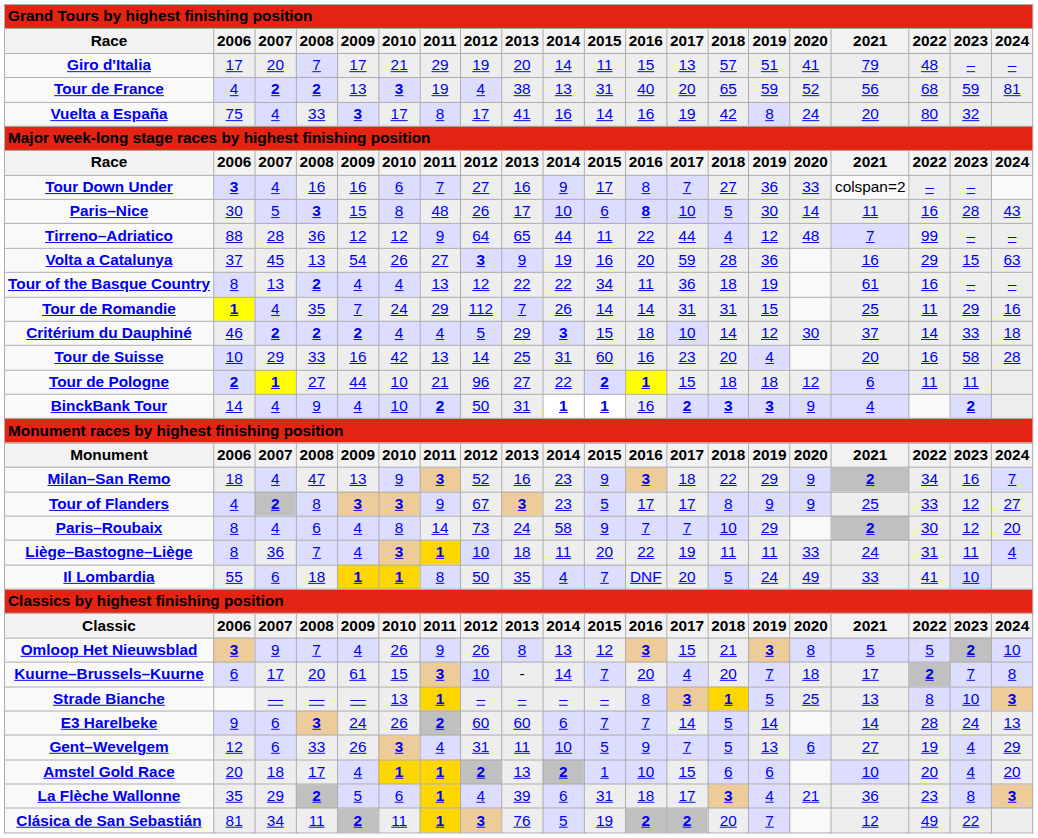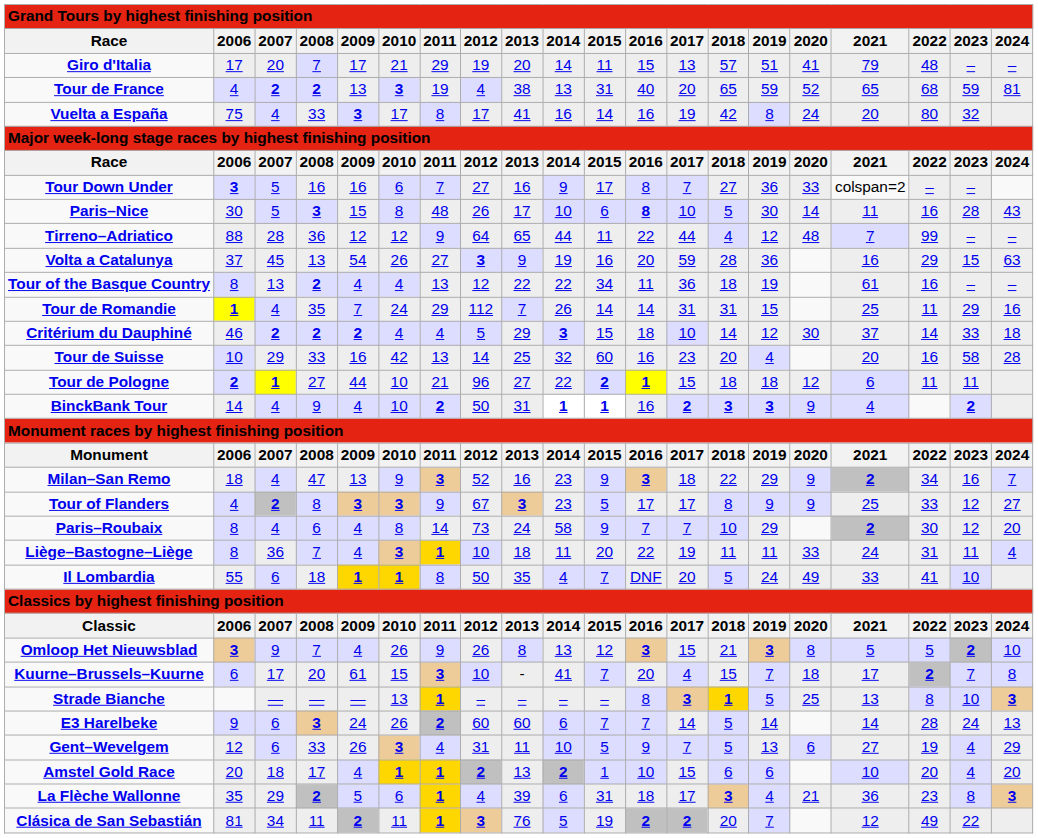(870, 89) 56 -> (870, 89) 65
(275, 187) 4 -> (275, 187) 5
(563, 357) 31 -> (563, 357) 32
(563, 674) 14 -> (563, 674) 41
(728, 674) 20 -> (728, 674) 15
